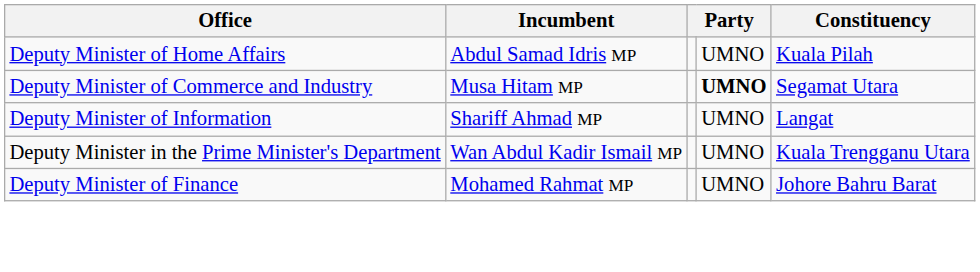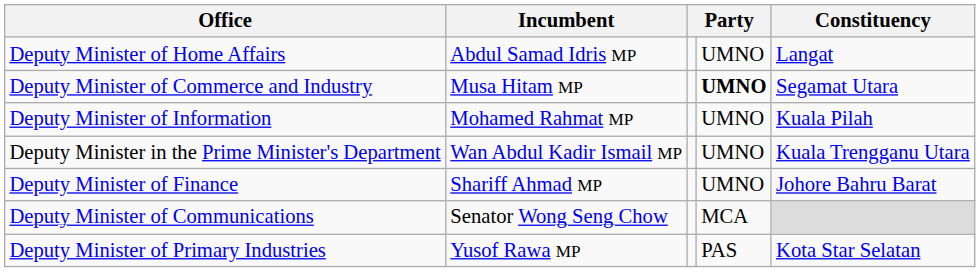(824, 53) Kuala Pilah -> (805, 53) Langat
(526, 119) Shariff Ahmad MP -> (542, 119) Mohamed Rahmat MP
(805, 119) Langat -> (824, 119) Kuala Pilah
(542, 184) Mohamed Rahmat MP -> (526, 184) Shariff Ahmad MP
+ row: (162, 217)
+ row: (168, 250)
